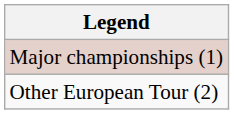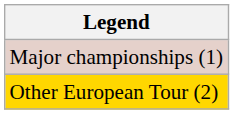(114, 91) no background -> (114, 91) gold background
